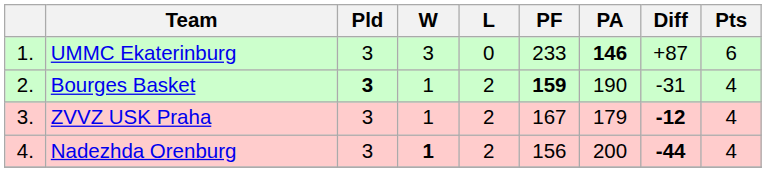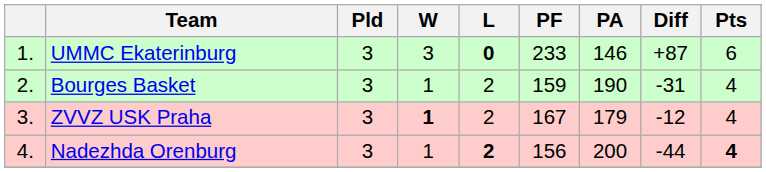(489, 53) normal -> (489, 53) bold
(610, 53) bold -> (610, 53) normal
(367, 85) bold -> (367, 85) normal
(549, 85) bold -> (549, 85) normal
(428, 118) normal -> (428, 118) bold
(671, 118) bold -> (671, 118) normal
(428, 150) bold -> (428, 150) normal
(489, 150) normal -> (489, 150) bold
(671, 150) bold -> (671, 150) normal
(731, 150) normal -> (731, 150) bold
